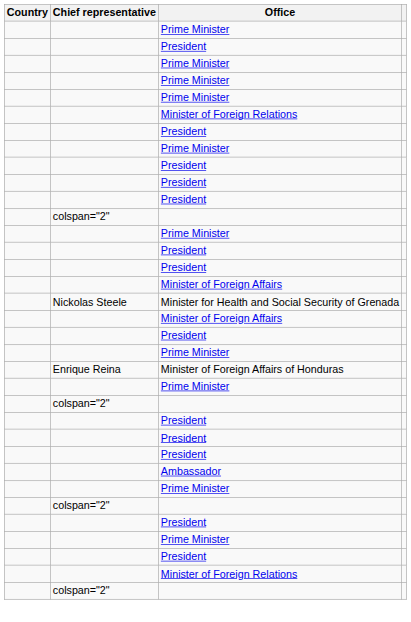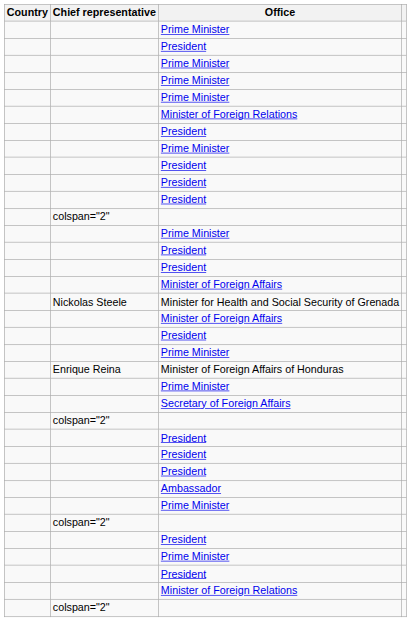+ row: (104, 404)
